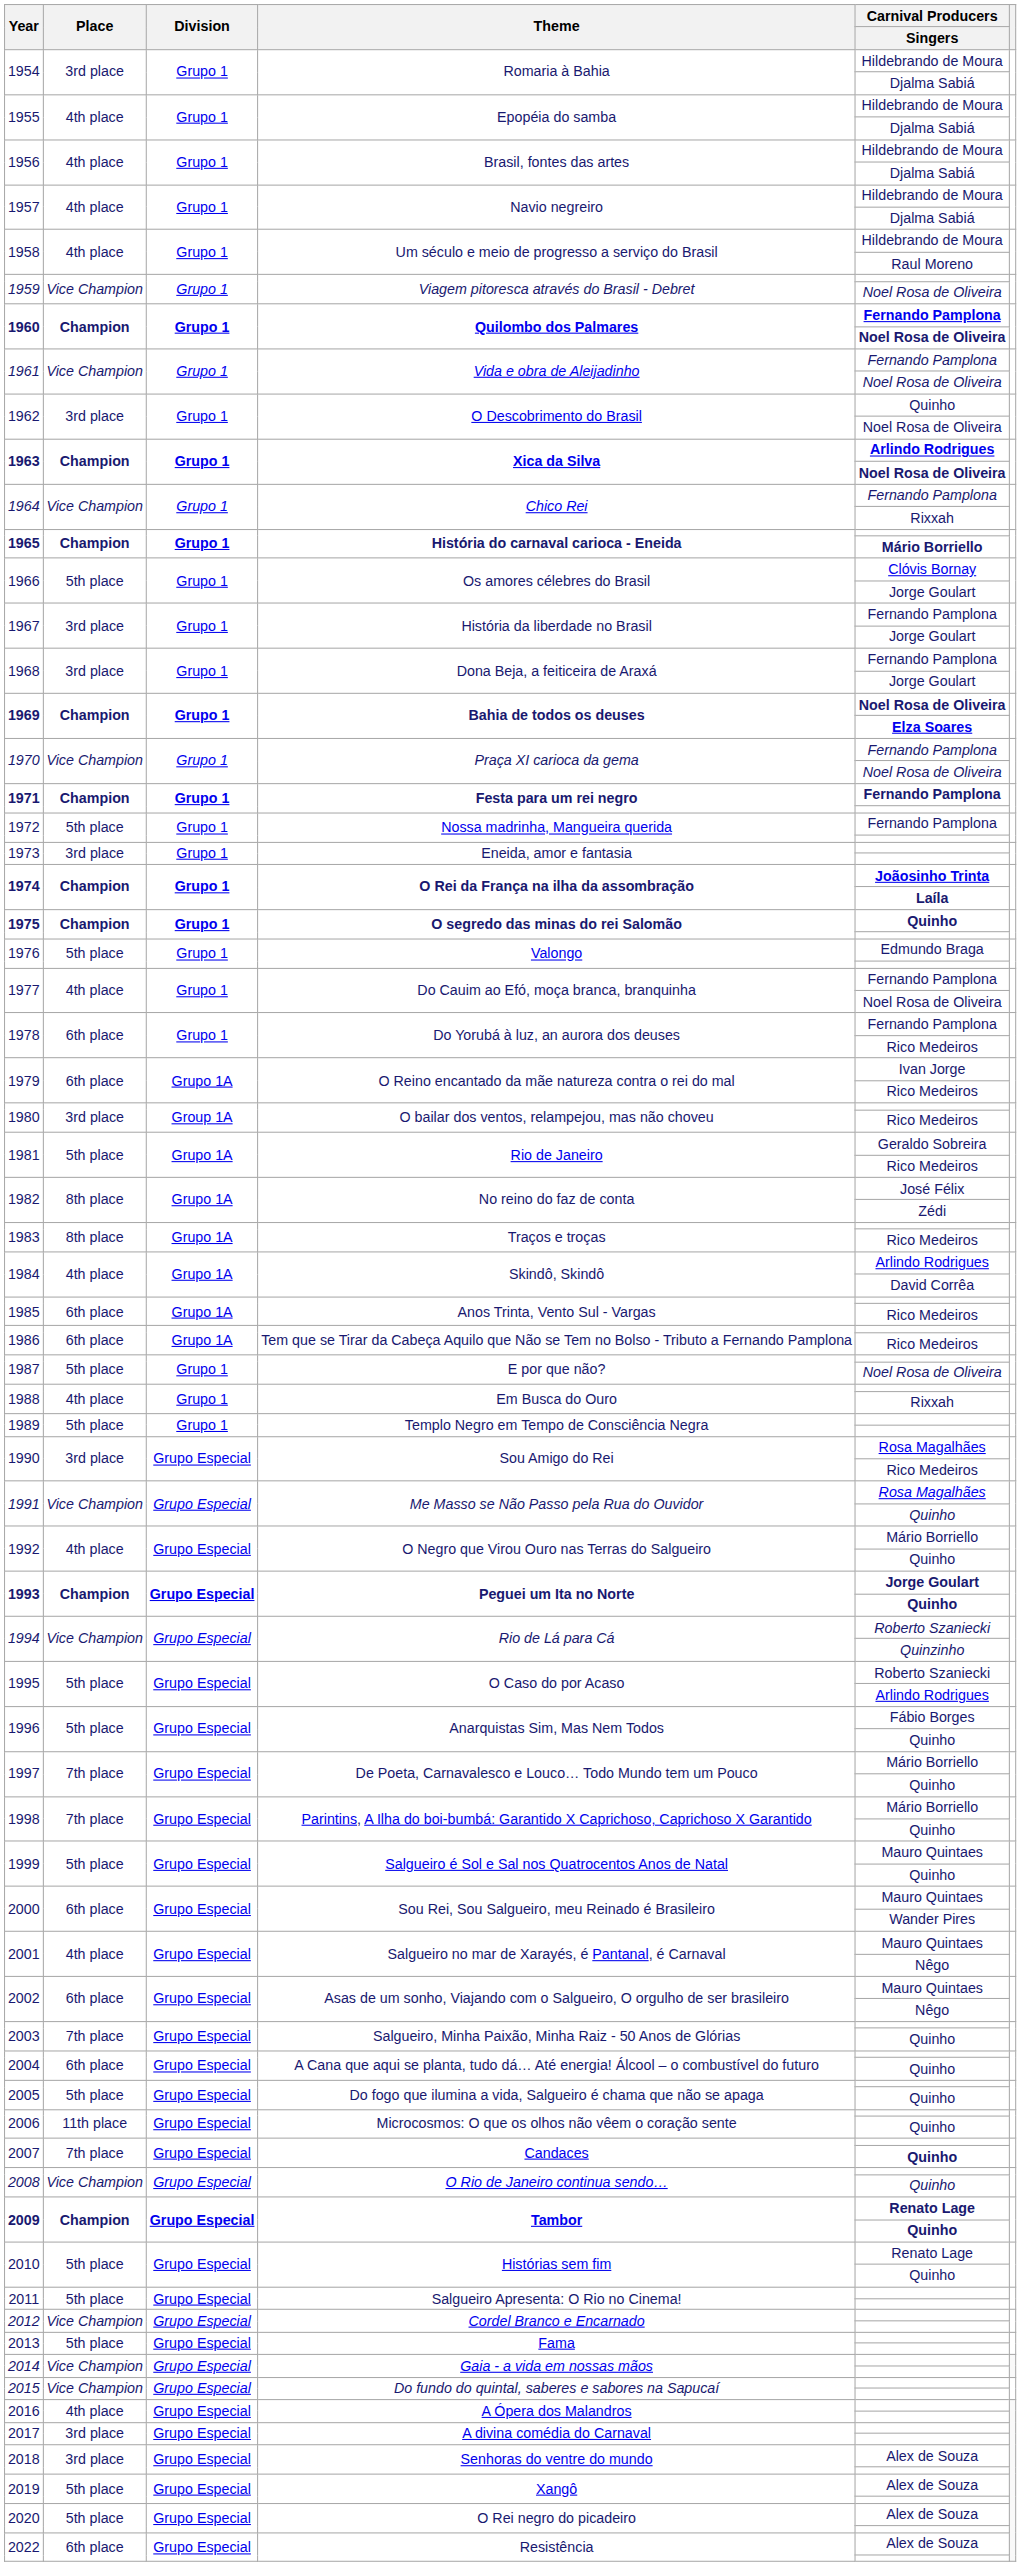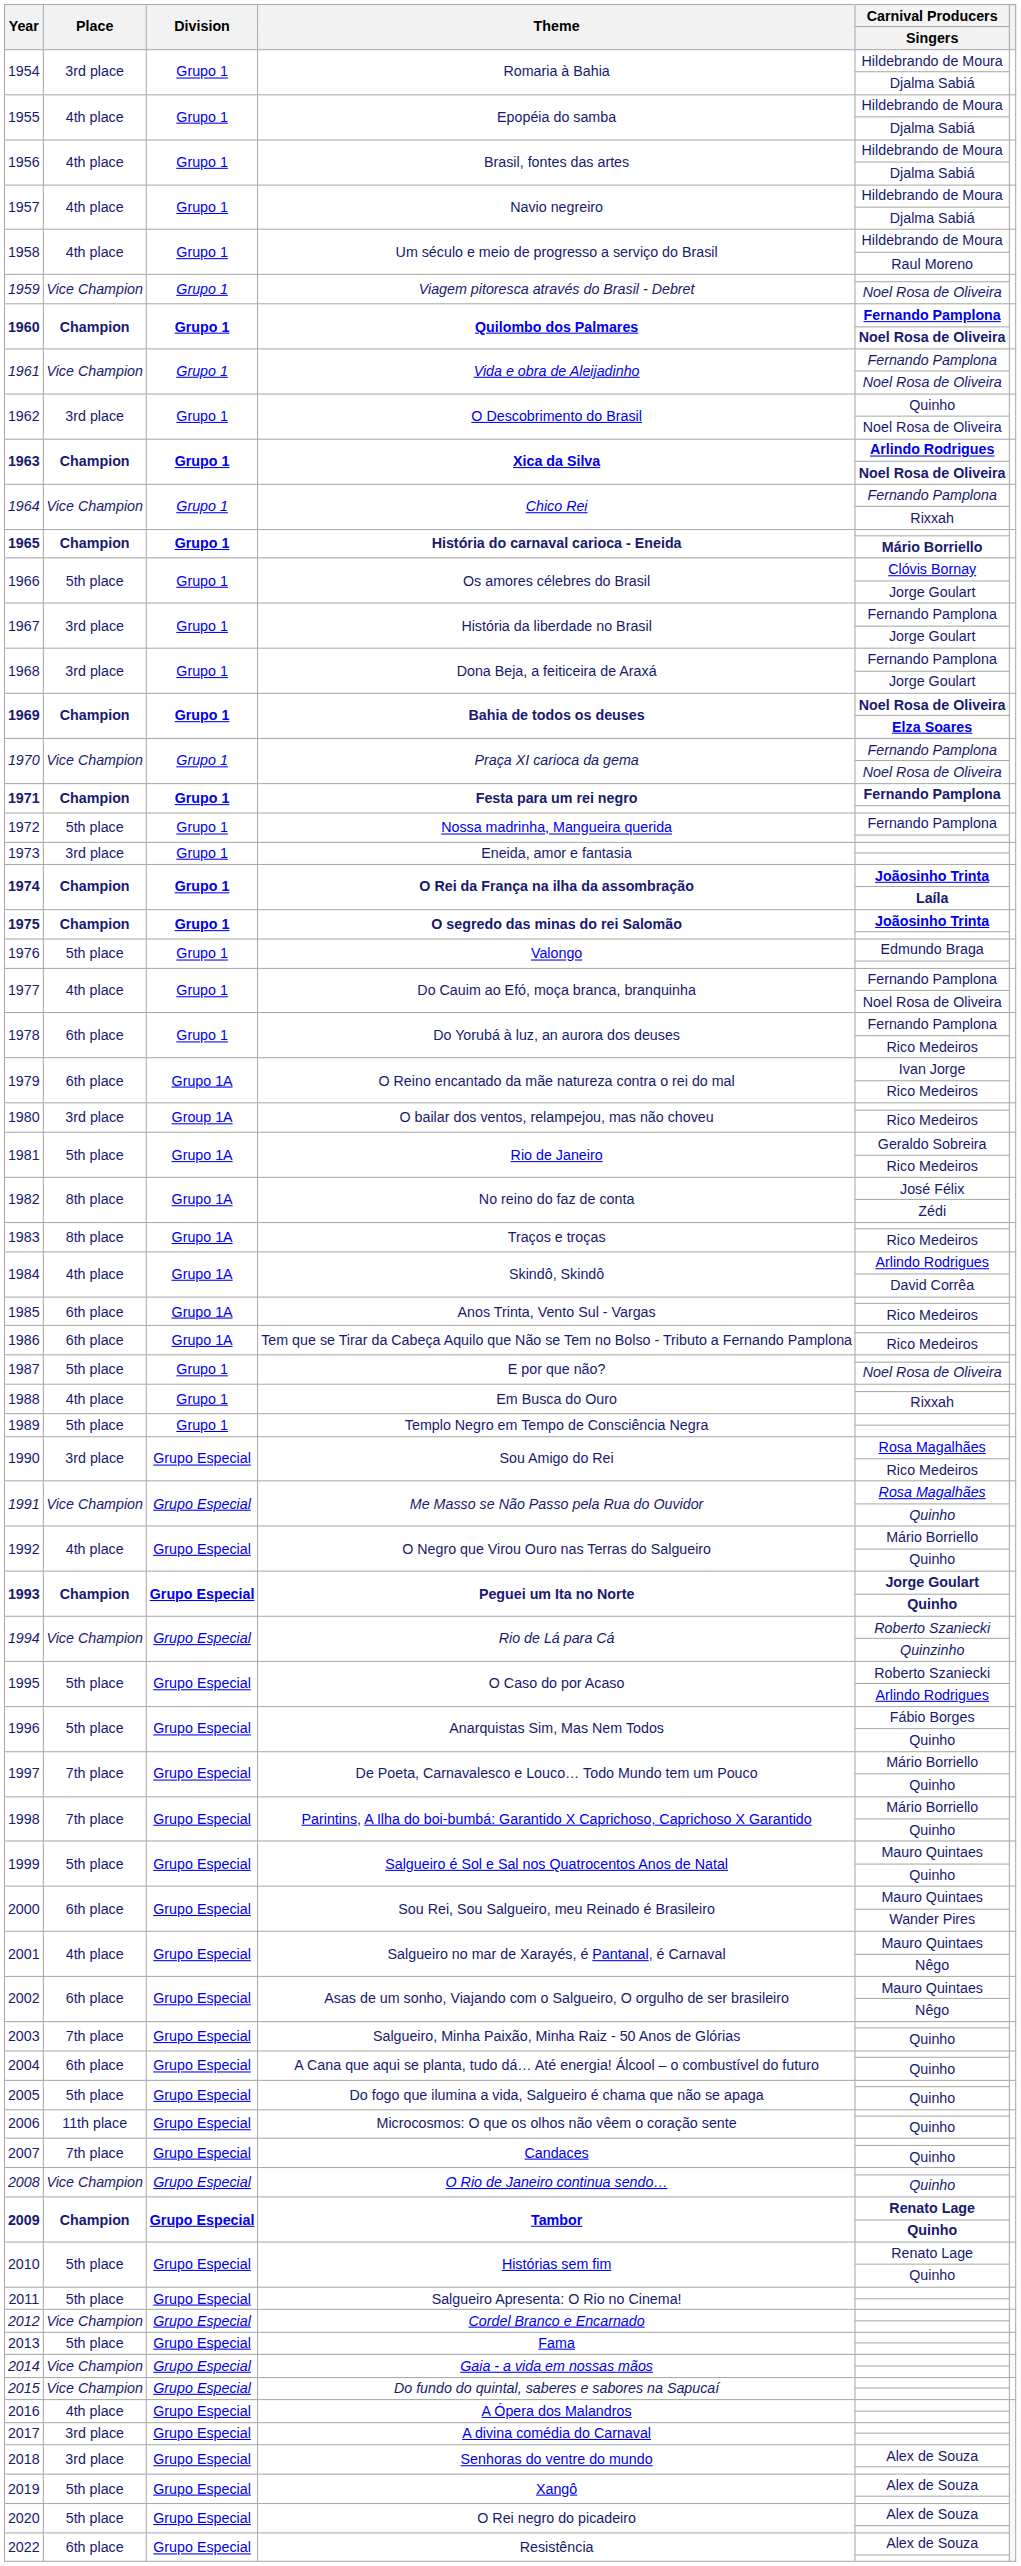(932, 920) Quinho -> (932, 920) Joãosinho Trinta
(932, 2156) bold -> (932, 2156) normal
